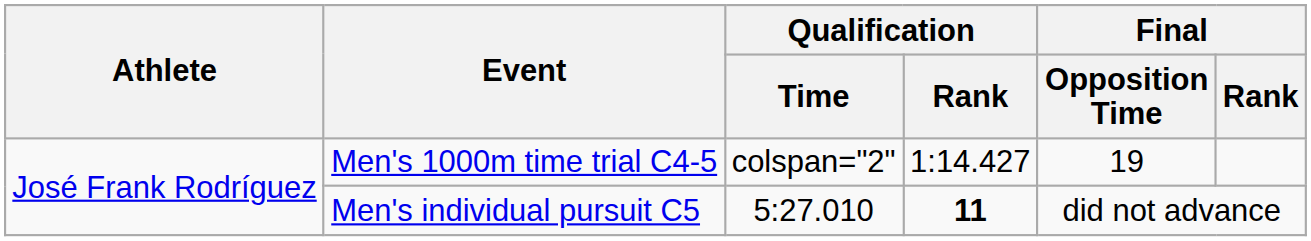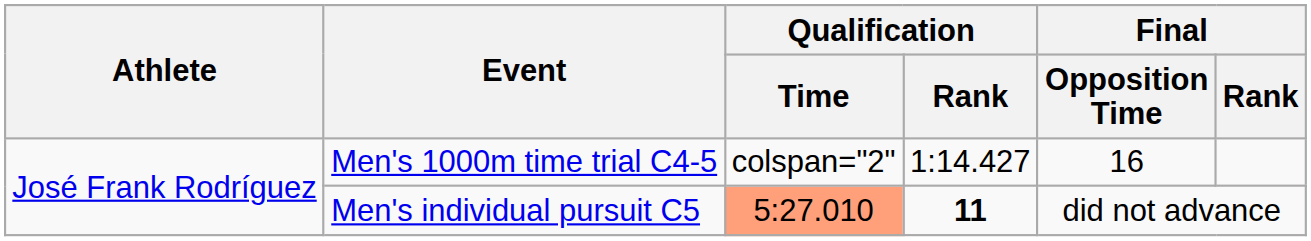(1127, 162) 19 -> (1127, 162) 16
(814, 211) no background -> (814, 211) lightsalmon background
